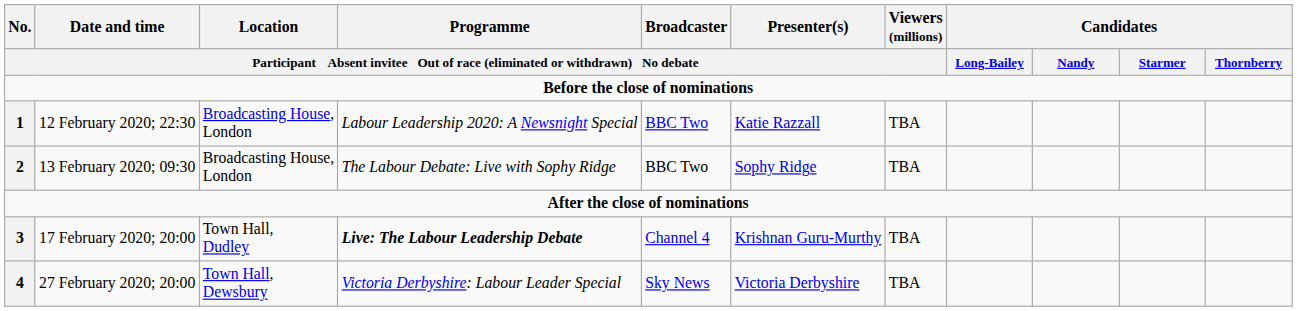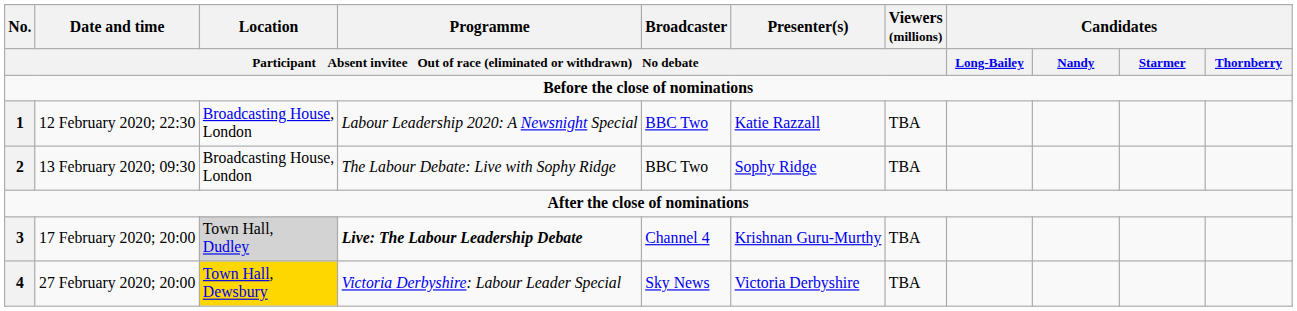(238, 238) no background -> (238, 238) lightgrey background
(238, 282) no background -> (238, 282) gold background
